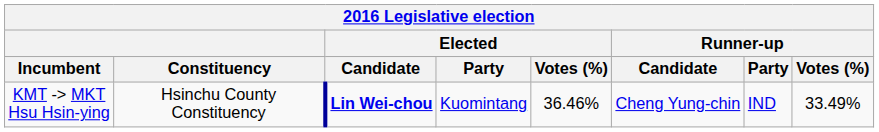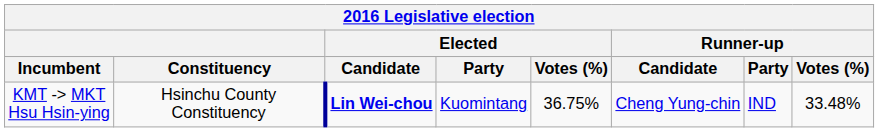(571, 104) 36.46% -> (571, 104) 36.75%
(833, 104) 33.49% -> (833, 104) 33.48%
